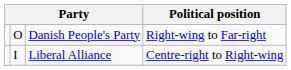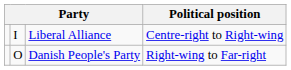rows swapped: (70, 55) <-> (84, 34)
